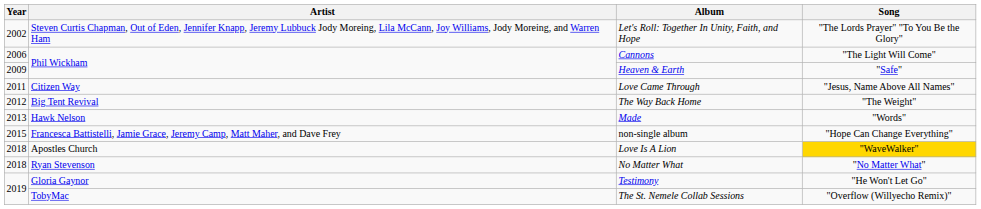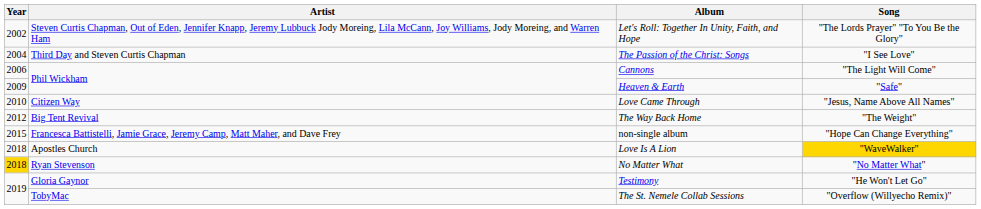+ row: (684, 54)
(16, 86) 2011 -> (17, 102) 2010
- row: (630, 117)
(17, 165) no background -> (17, 165) gold background
